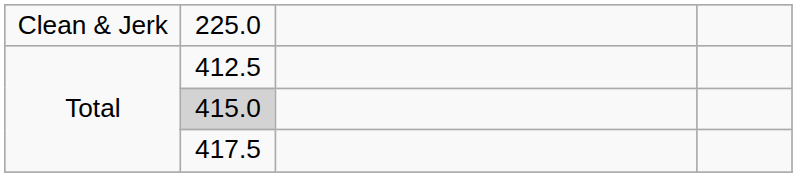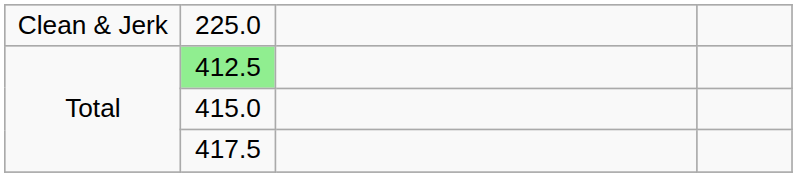(228, 66) no background -> (228, 66) lightgreen background
(228, 108) lightgrey background -> (228, 108) no background
